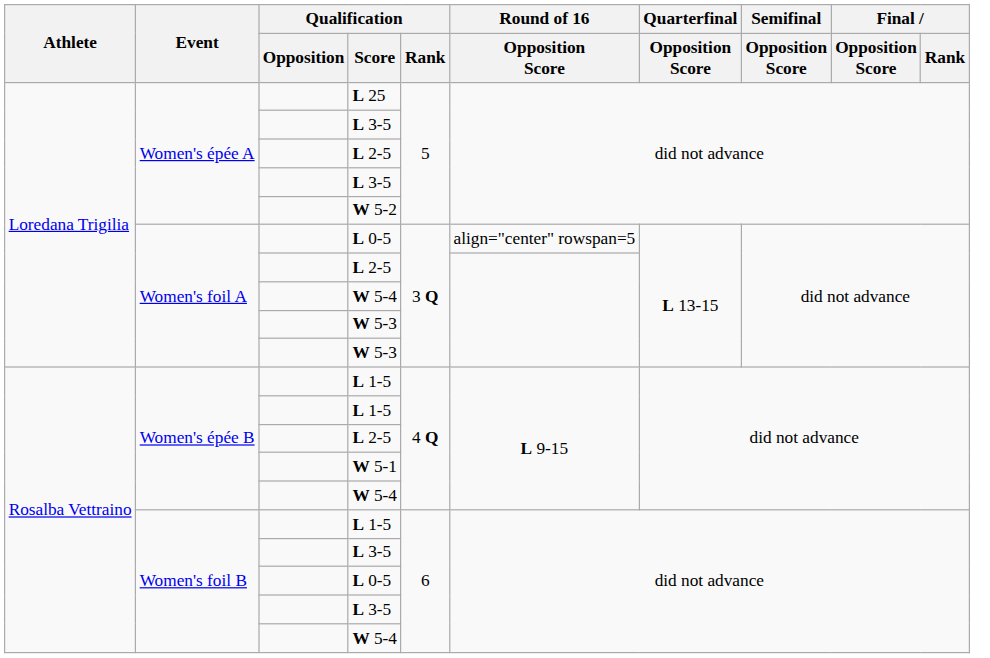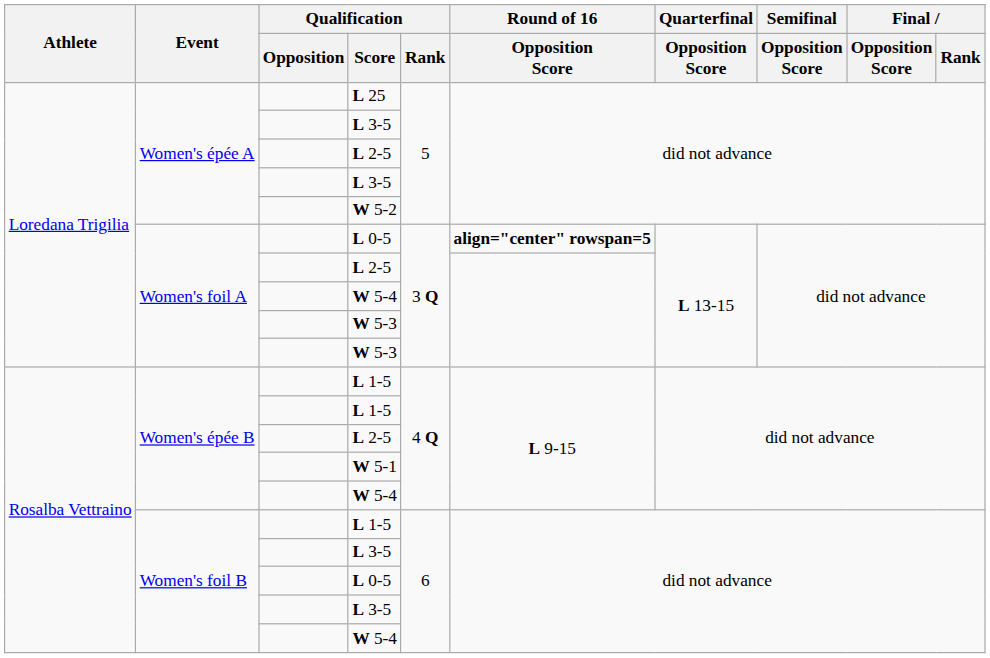(544, 239) normal -> (552, 239) bold
